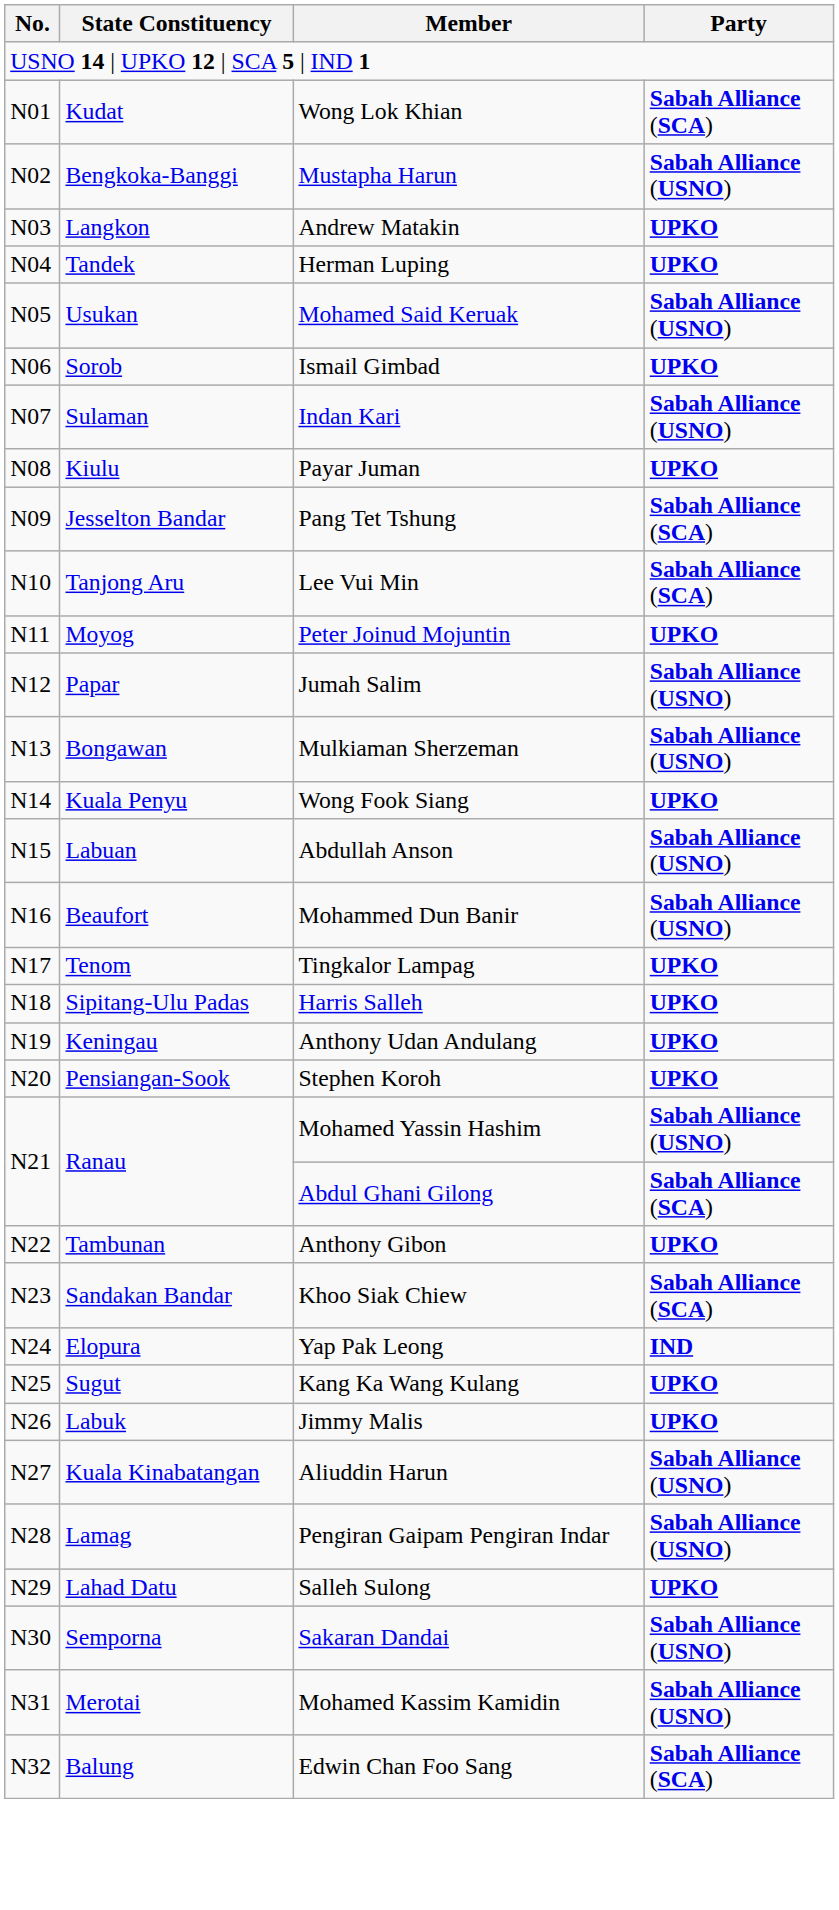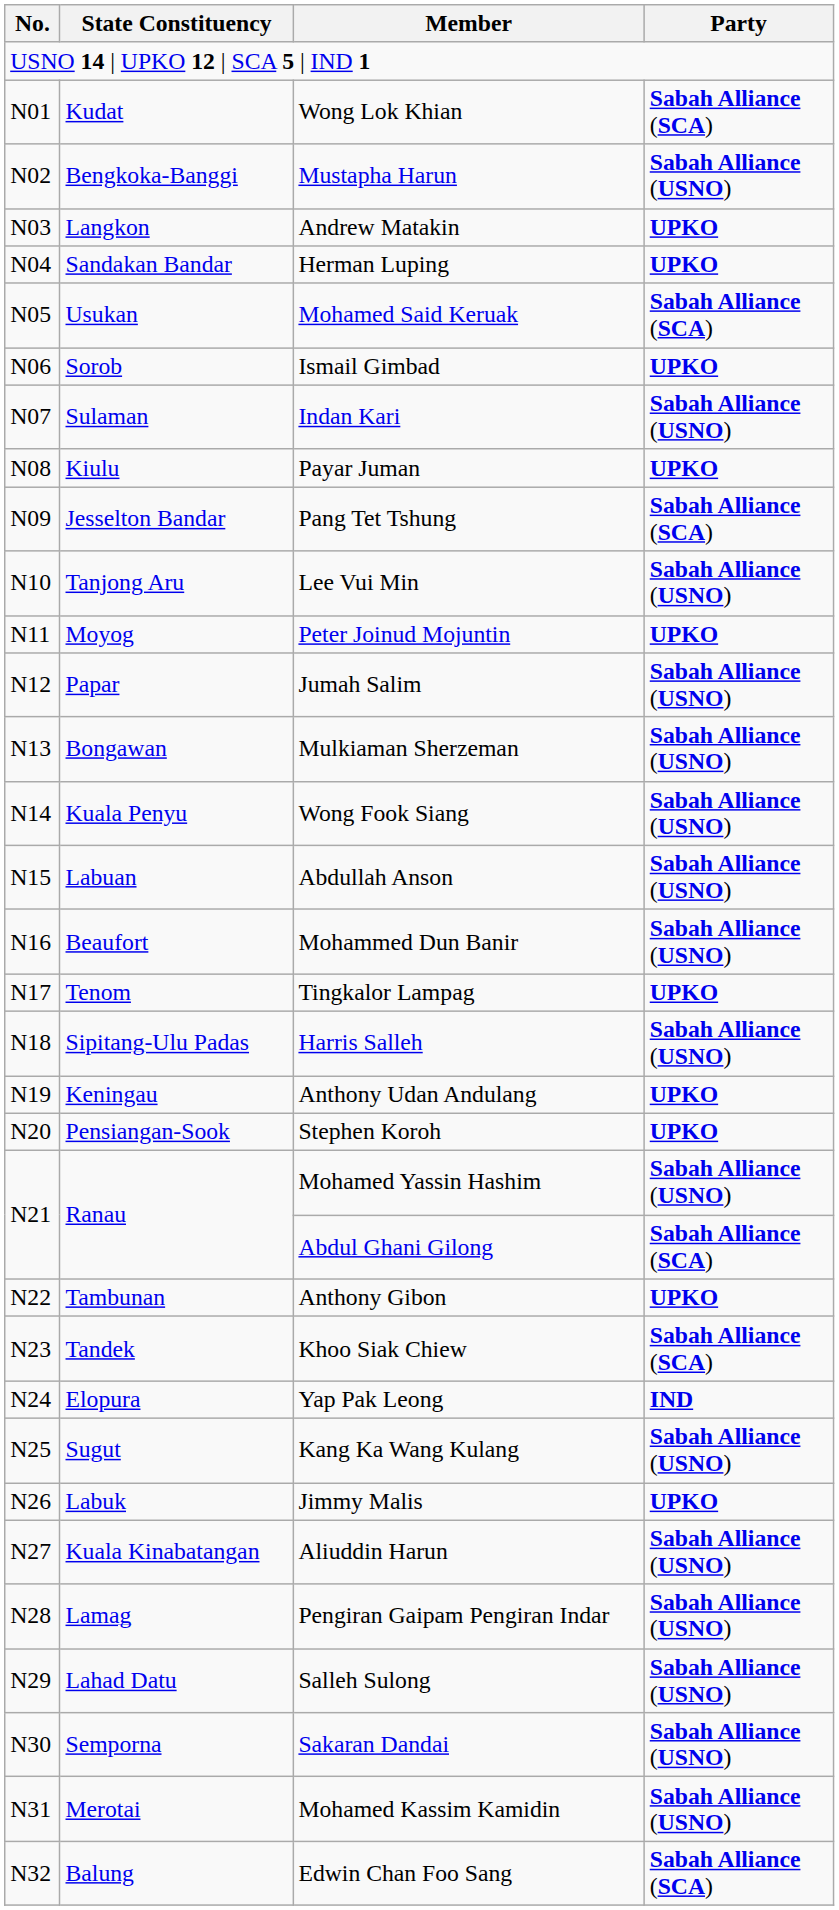(100, 264) Tandek -> (149, 264) Sandakan Bandar
(725, 315) Sabah Alliance (USNO) -> (725, 315) Sabah Alliance (SCA)
(725, 582) Sabah Alliance (SCA) -> (725, 582) Sabah Alliance (USNO)
(684, 799) UPKO -> (725, 813) Sabah Alliance (USNO)
(684, 1003) UPKO -> (725, 1043) Sabah Alliance (USNO)
(149, 1295) Sandakan Bandar -> (100, 1348) Tandek
(684, 1383) UPKO -> (725, 1450) Sabah Alliance (USNO)
(684, 1587) UPKO -> (725, 1680) Sabah Alliance (USNO)
